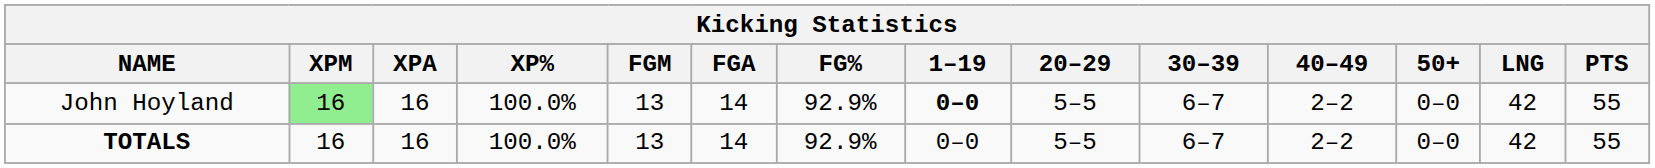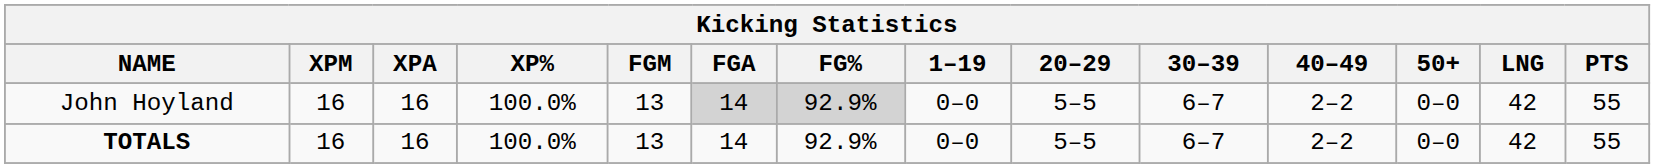(331, 103) lightgreen background -> (331, 103) no background
(734, 103) no background -> (734, 103) lightgrey background
(840, 103) no background -> (840, 103) lightgrey background
(958, 103) bold -> (958, 103) normal
